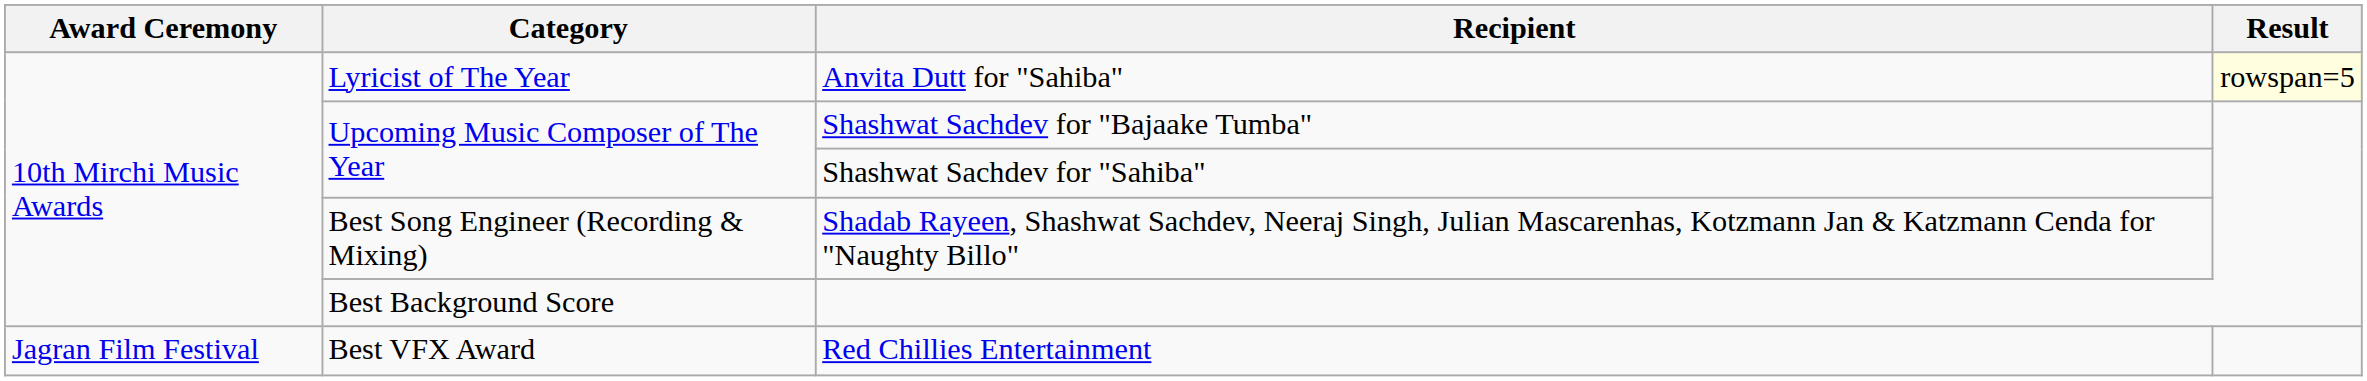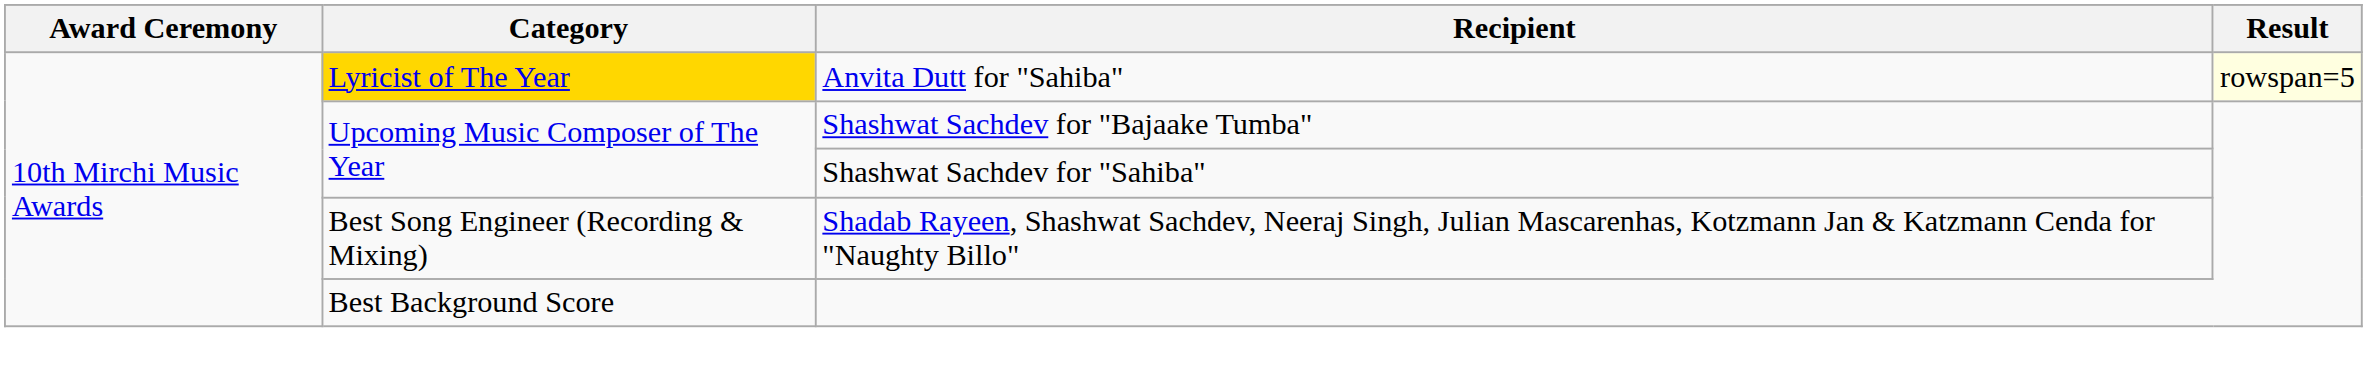(449, 76) no background -> (449, 76) gold background
- row: (987, 350)
